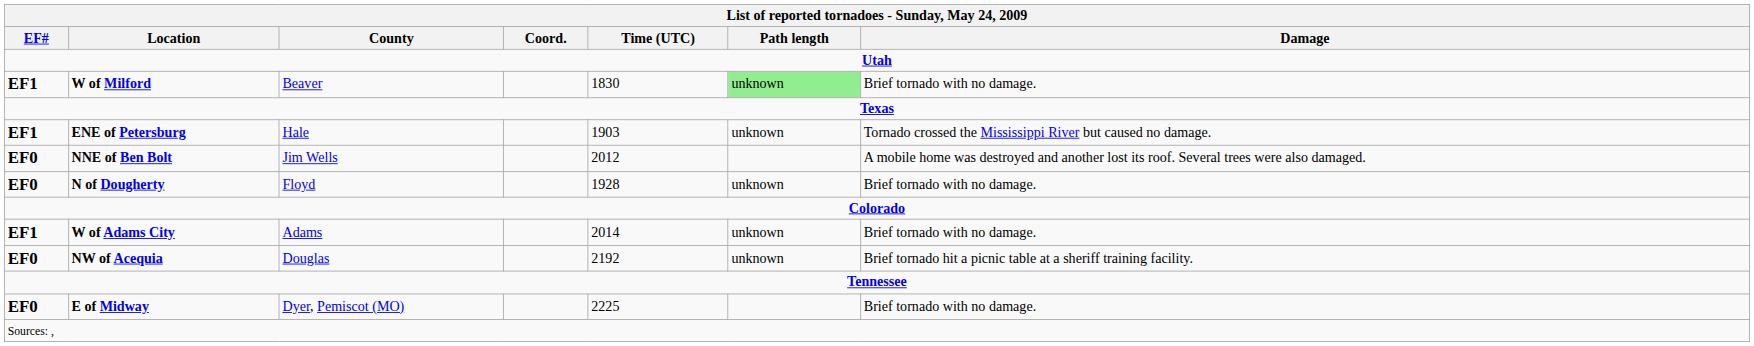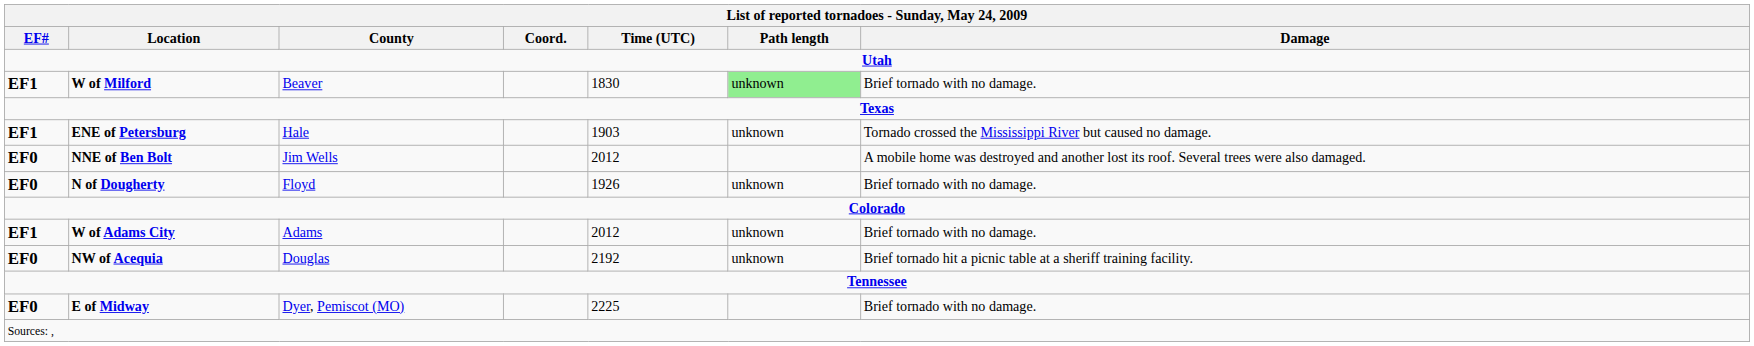(605, 184) 1928 -> (605, 184) 1926
(605, 232) 2014 -> (605, 232) 2012
